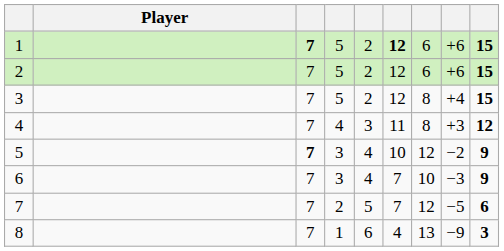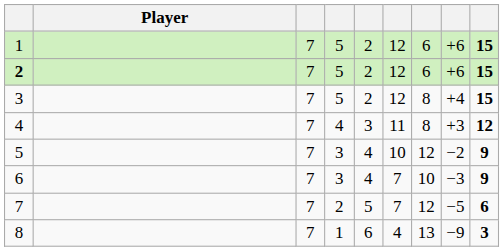(310, 44) bold -> (310, 44) normal
(397, 44) bold -> (397, 44) normal
(19, 71) normal -> (19, 71) bold
(310, 152) bold -> (310, 152) normal
